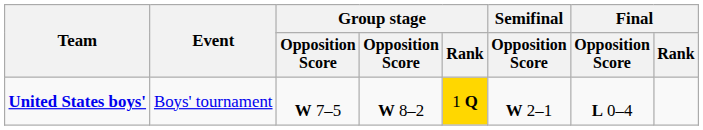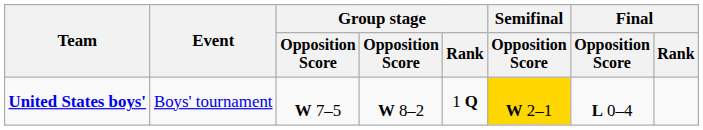(465, 101) gold background -> (465, 101) no background
(529, 111) no background -> (529, 111) gold background
